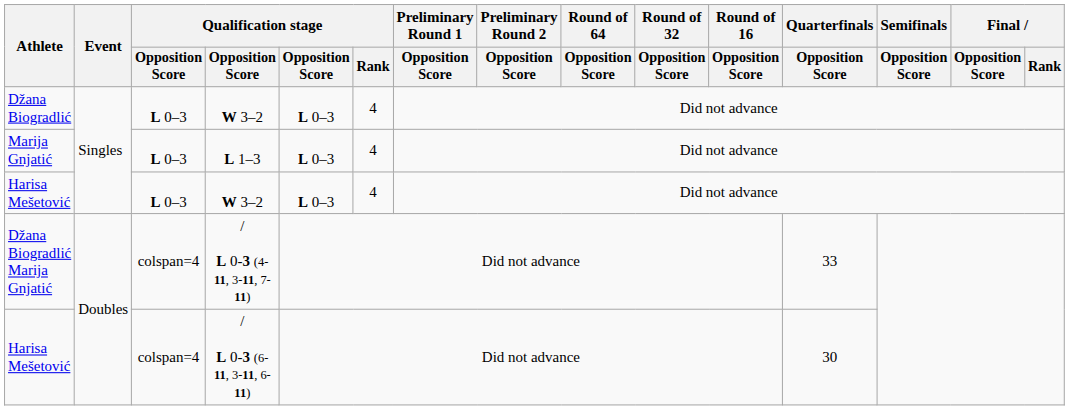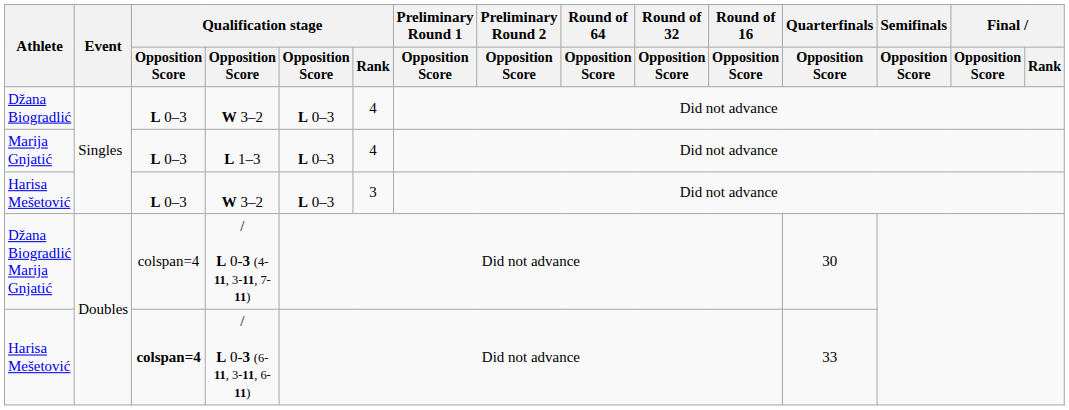(373, 193) 4 -> (373, 193) 3
(830, 262) 33 -> (830, 262) 30
(169, 357) normal -> (169, 357) bold
(830, 357) 30 -> (830, 357) 33
